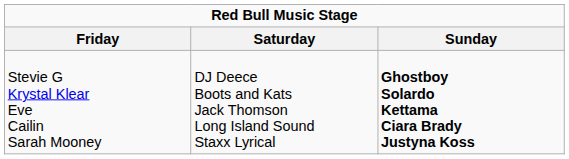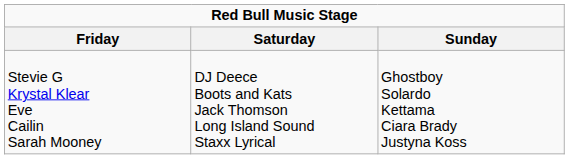(428, 110) bold -> (424, 110) normal
